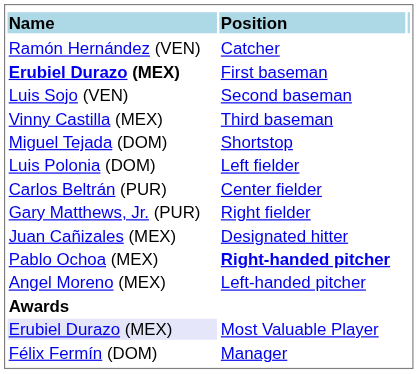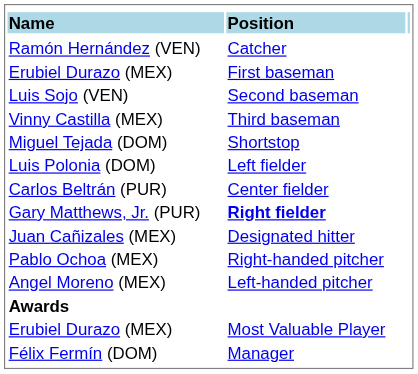(94, 72) bold -> (91, 72) normal
(266, 212) normal -> (277, 212) bold
(305, 259) bold -> (306, 259) normal
(91, 329) lavender background -> (91, 329) no background
